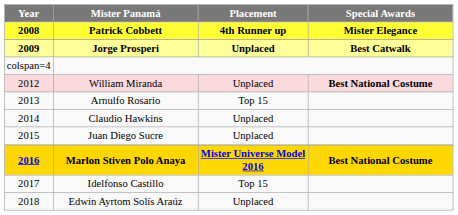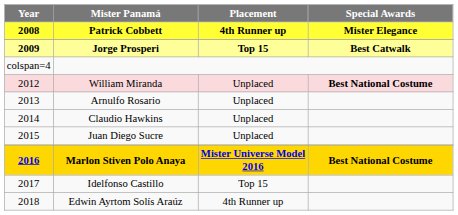(253, 48) Unplaced -> (253, 48) Top 15
(253, 101) Top 15 -> (253, 101) Unplaced
(253, 201) Unplaced -> (253, 201) 4th Runner up
